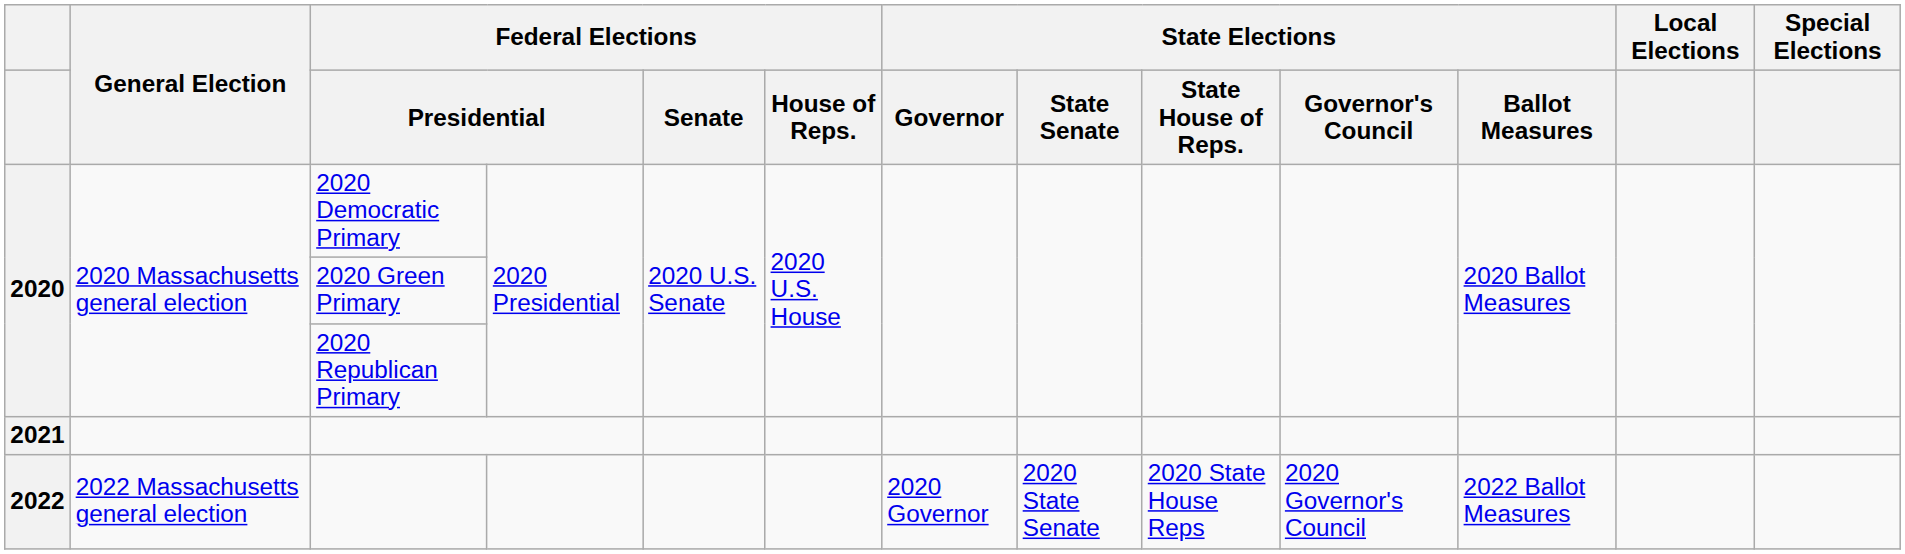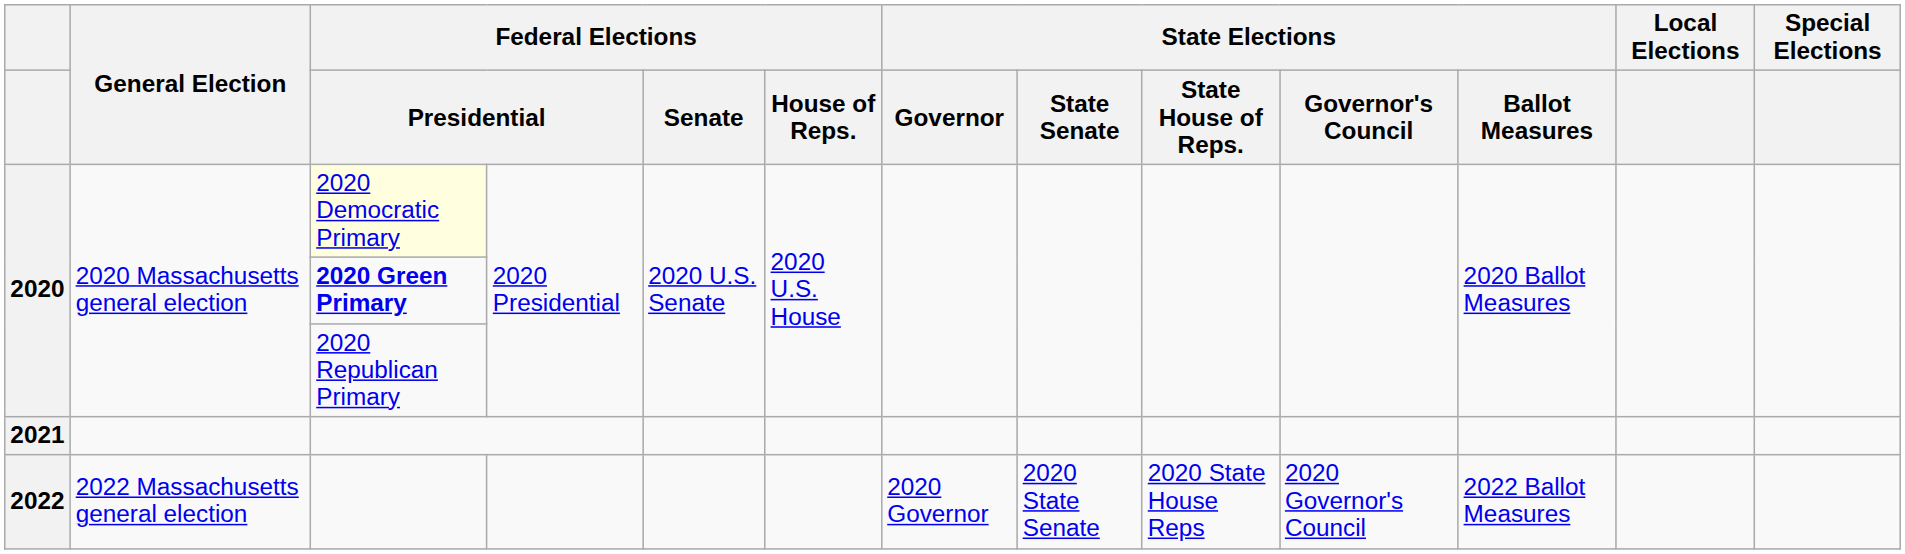(378, 210) no background -> (378, 210) lightyellow background
(380, 289) normal -> (382, 289) bold
